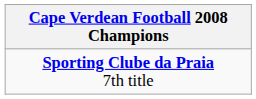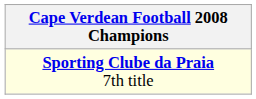(128, 71) no background -> (128, 71) lightyellow background
